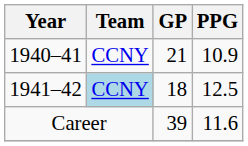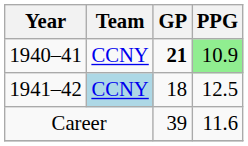(177, 55) normal -> (177, 55) bold
(220, 55) no background -> (220, 55) lightgreen background
